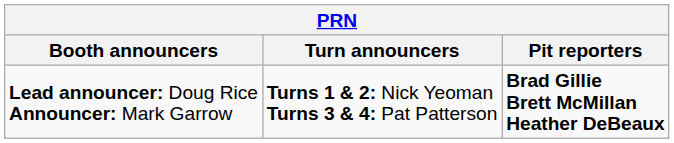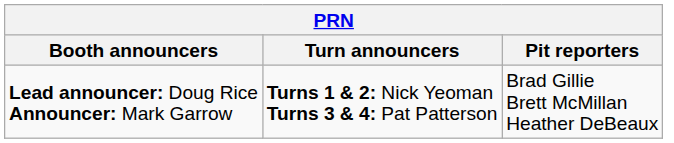(585, 102) bold -> (582, 102) normal
